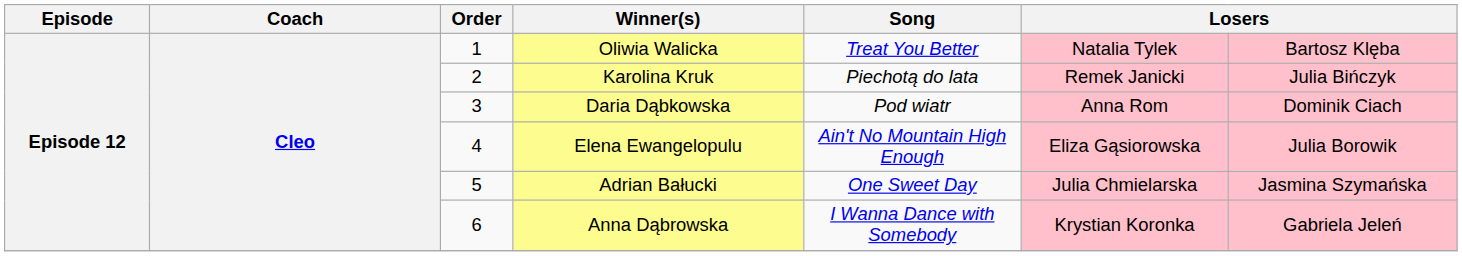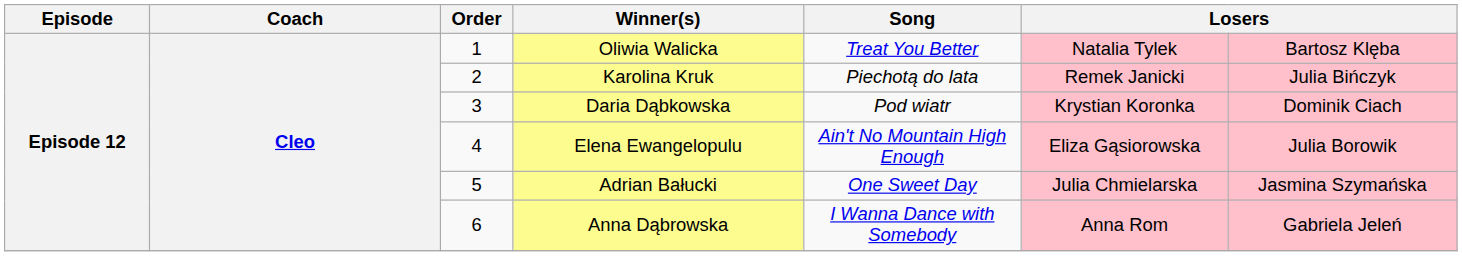(1125, 106) Anna Rom -> (1125, 106) Krystian Koronka
(1125, 225) Krystian Koronka -> (1125, 225) Anna Rom
